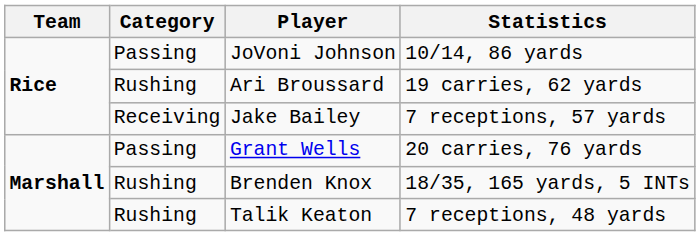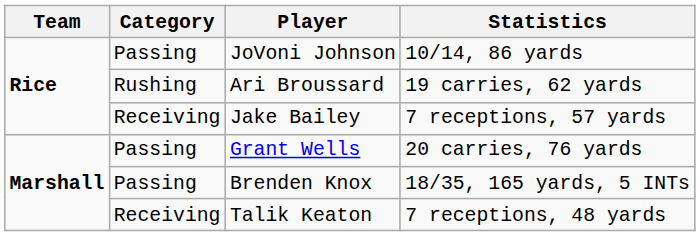(155, 183) Rushing -> (155, 183) Passing
(155, 215) Rushing -> (167, 215) Receiving
